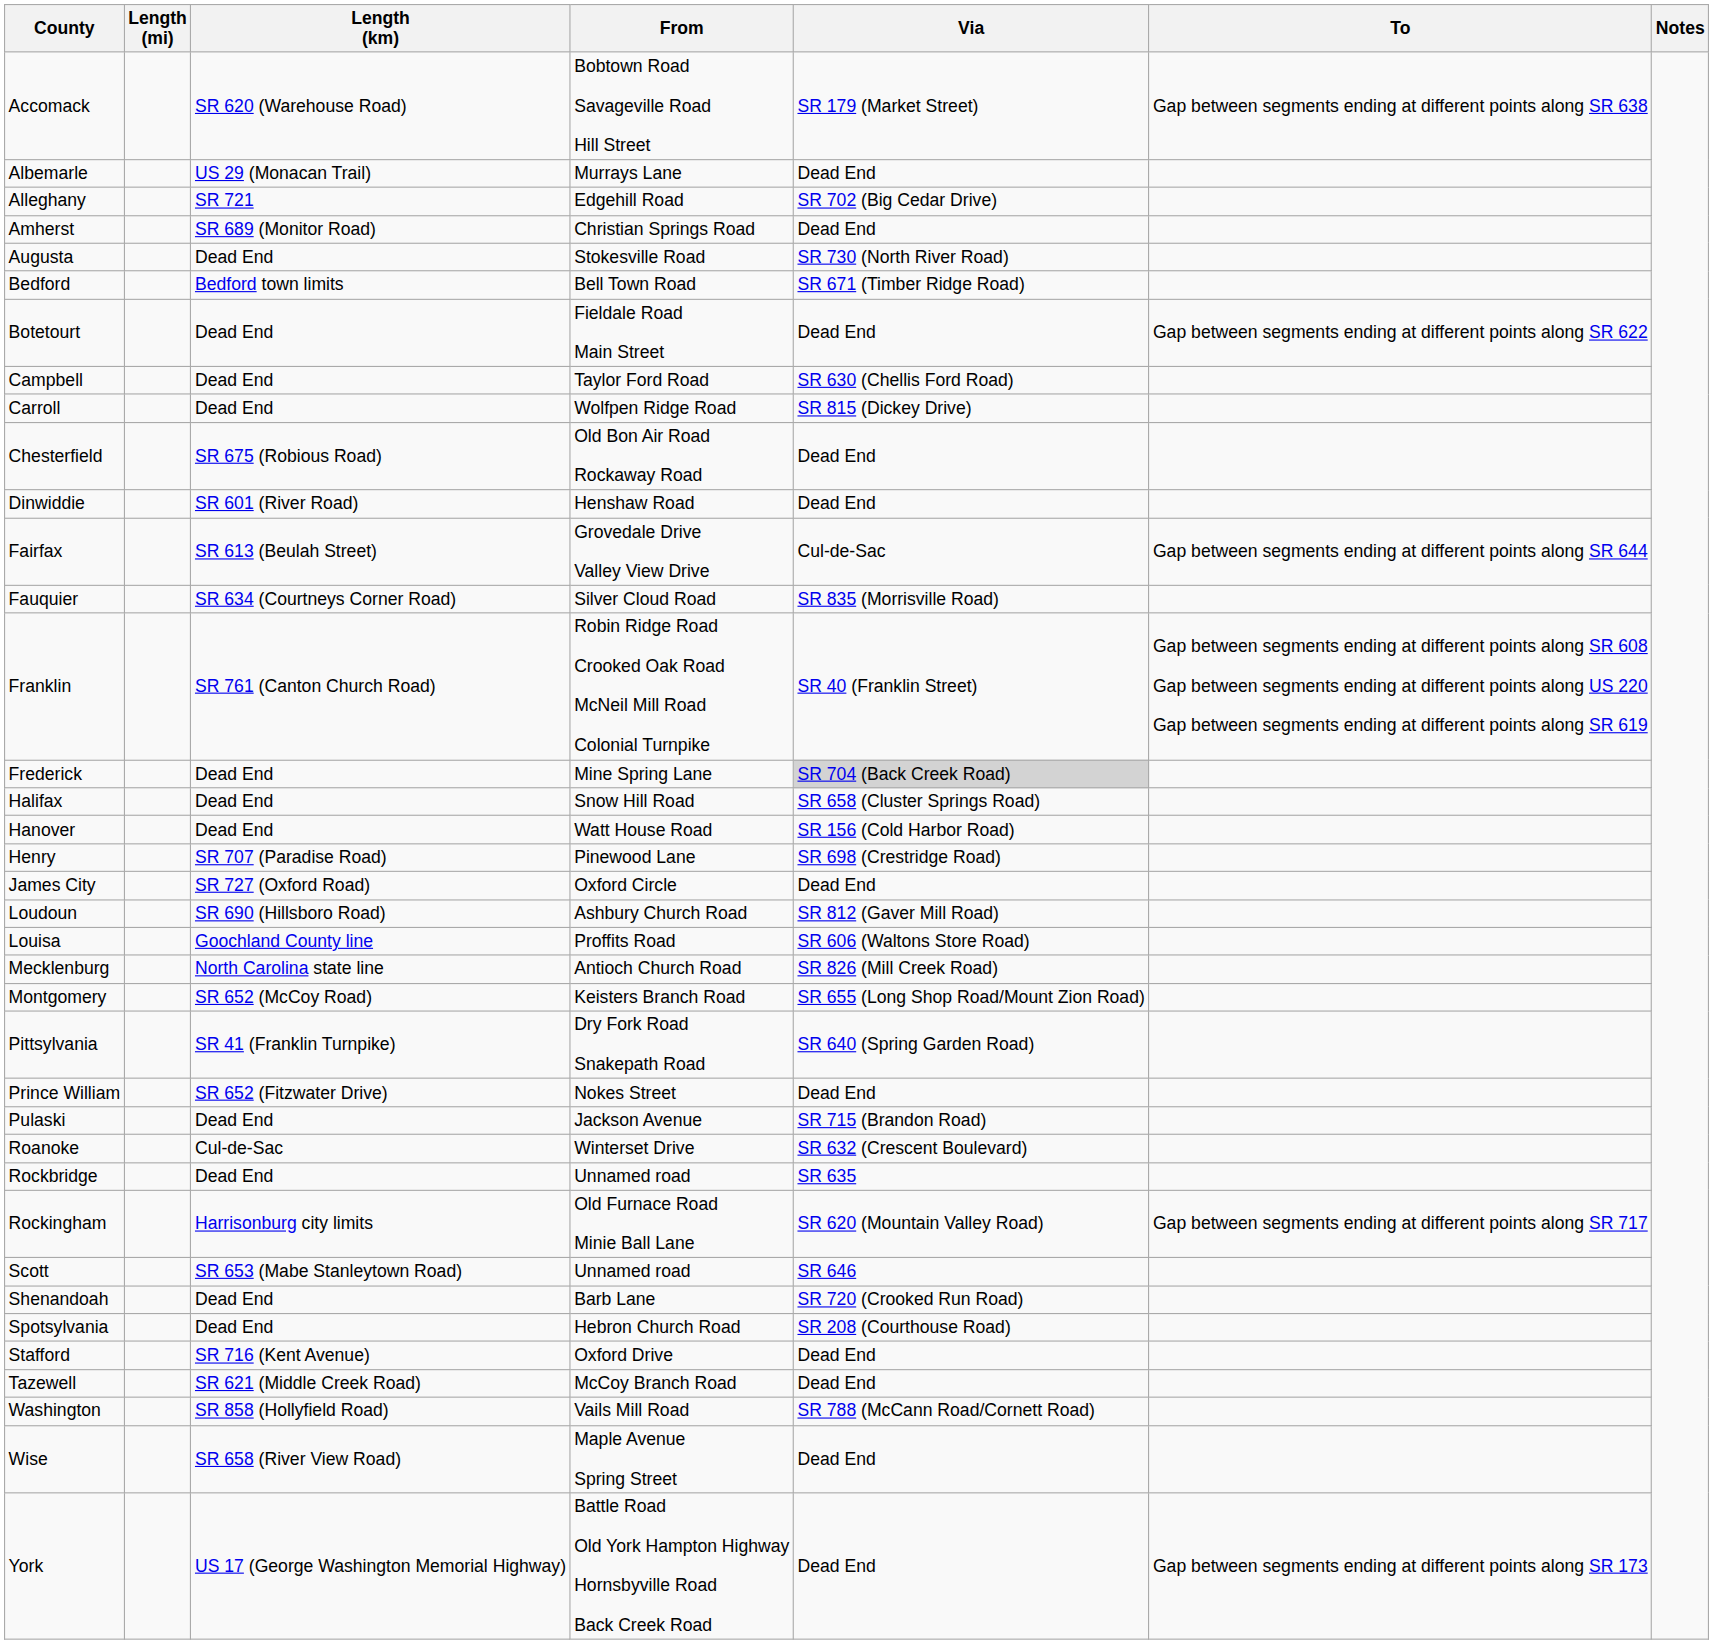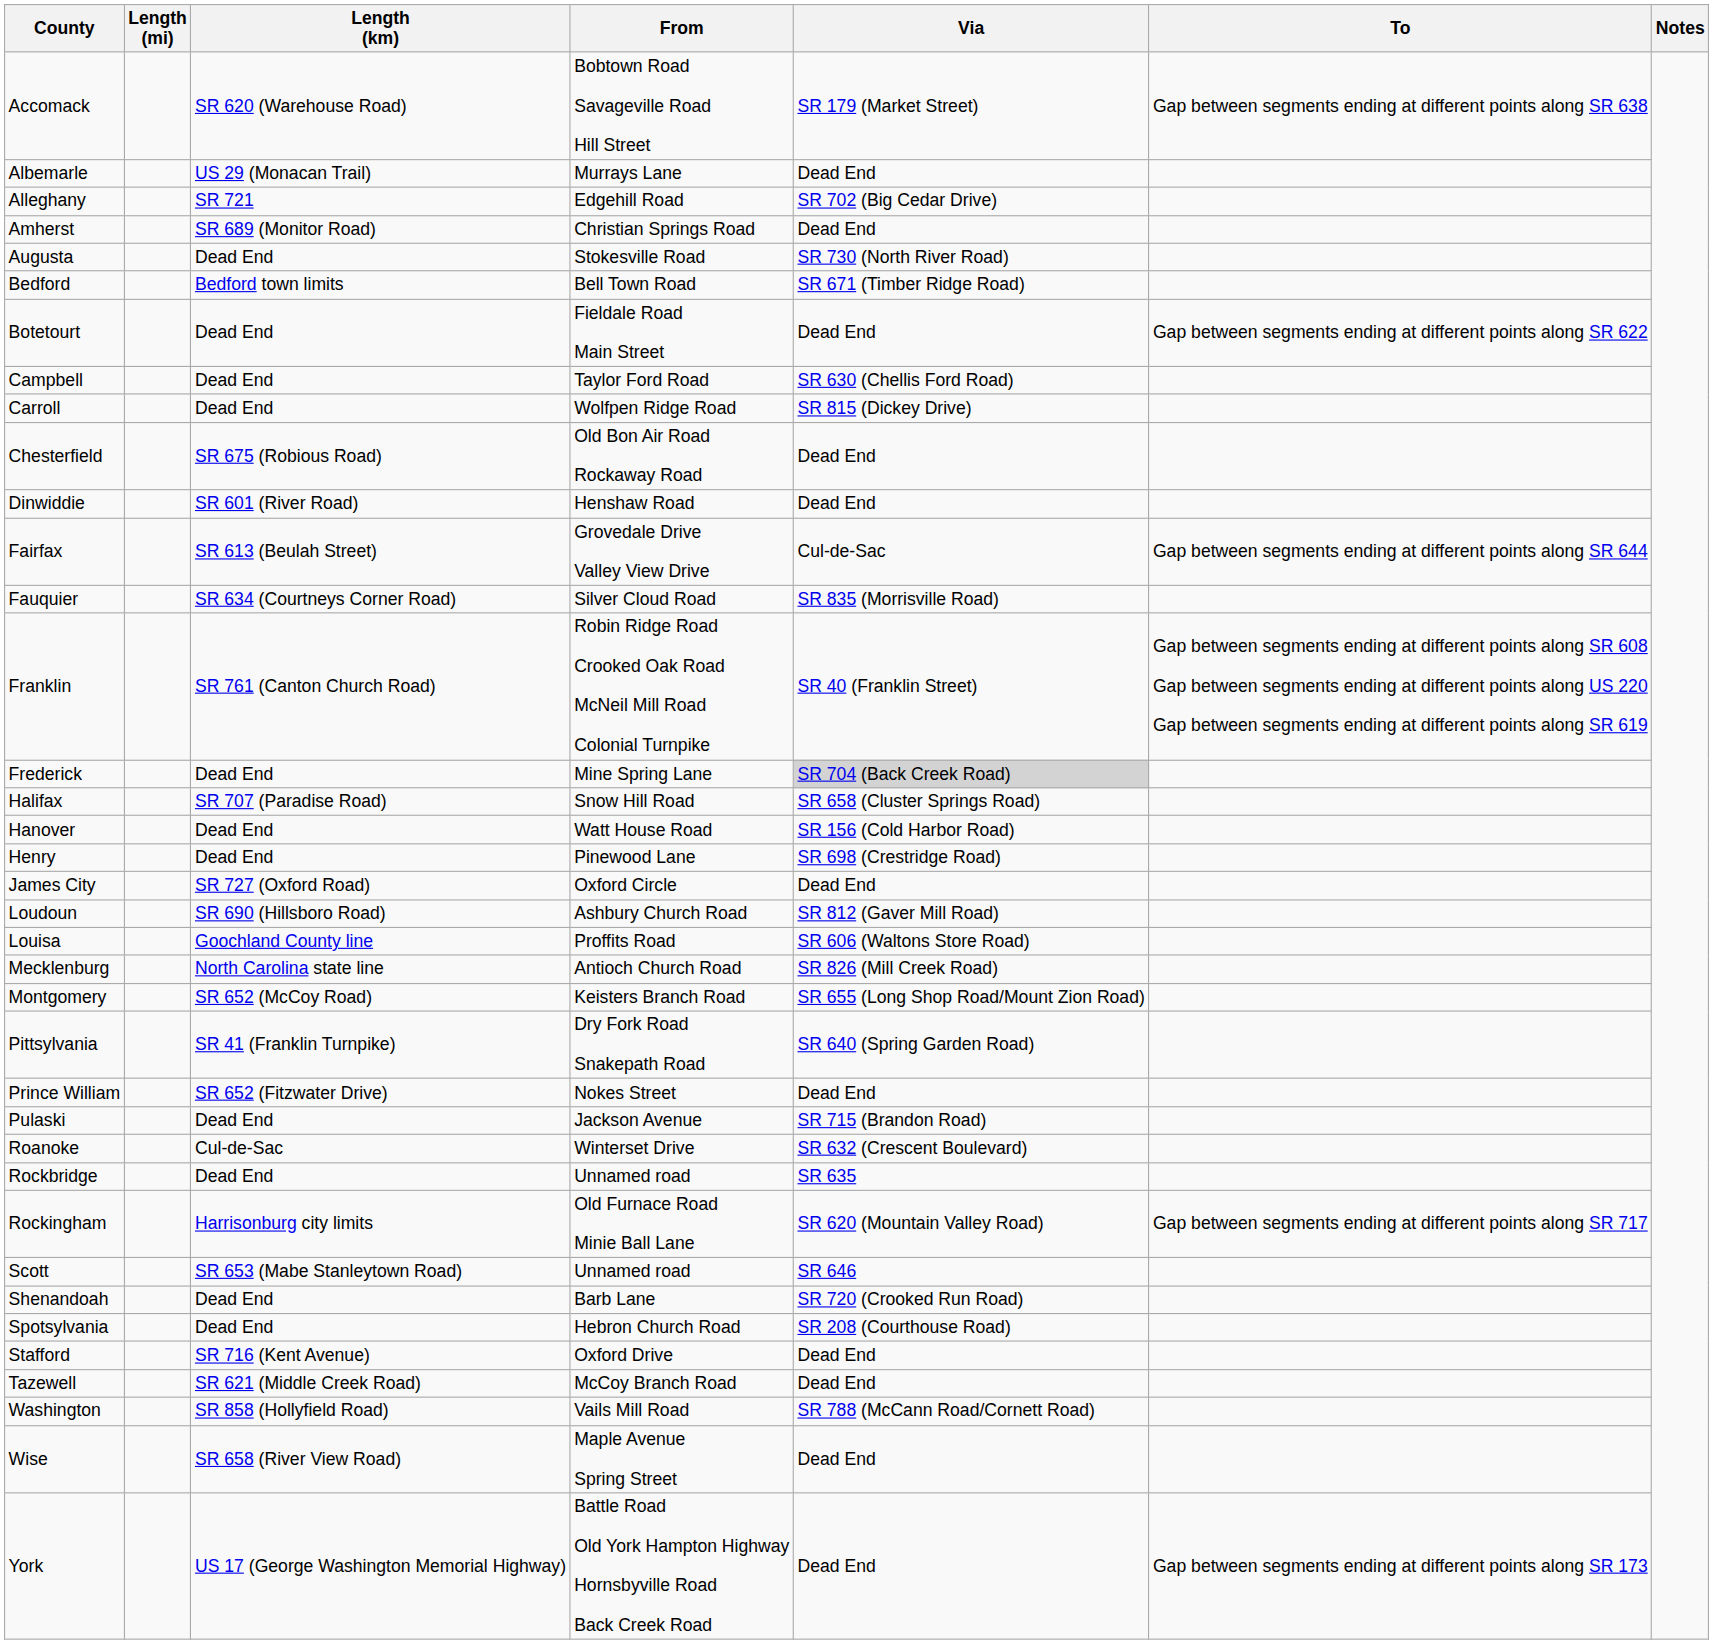(234, 801) Dead End -> (291, 801) SR 707 (Paradise Road)
(291, 857) SR 707 (Paradise Road) -> (234, 857) Dead End
